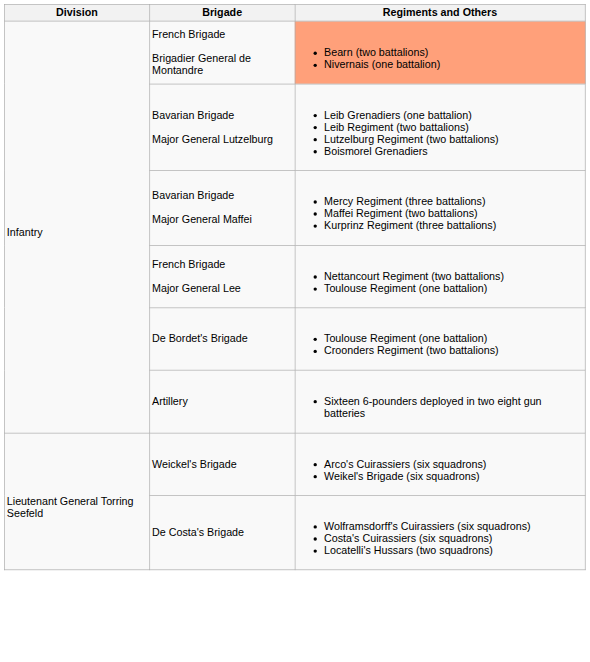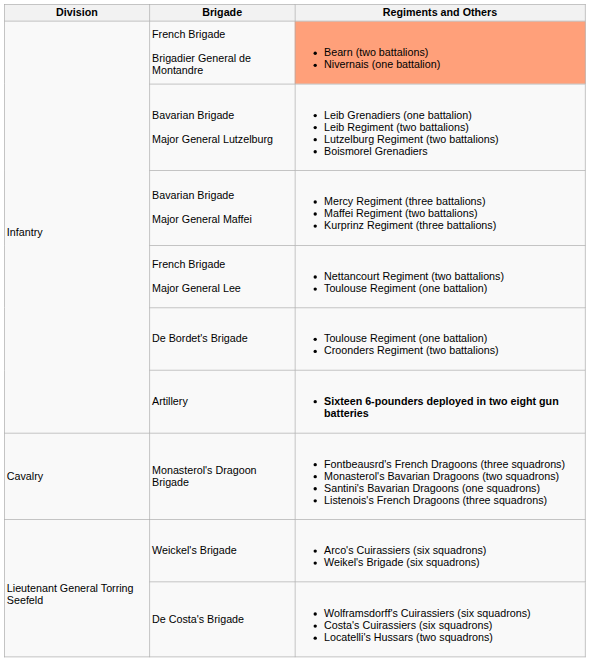(440, 408) normal -> (440, 408) bold
+ row: (204, 476)
